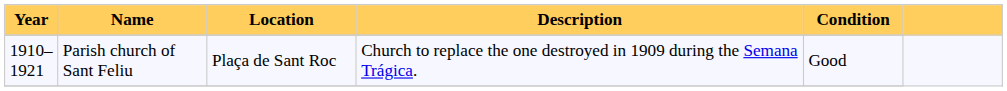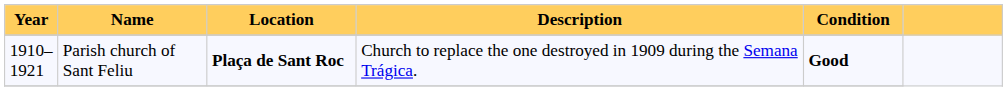(274, 60) normal -> (278, 60) bold
(827, 60) normal -> (828, 60) bold
